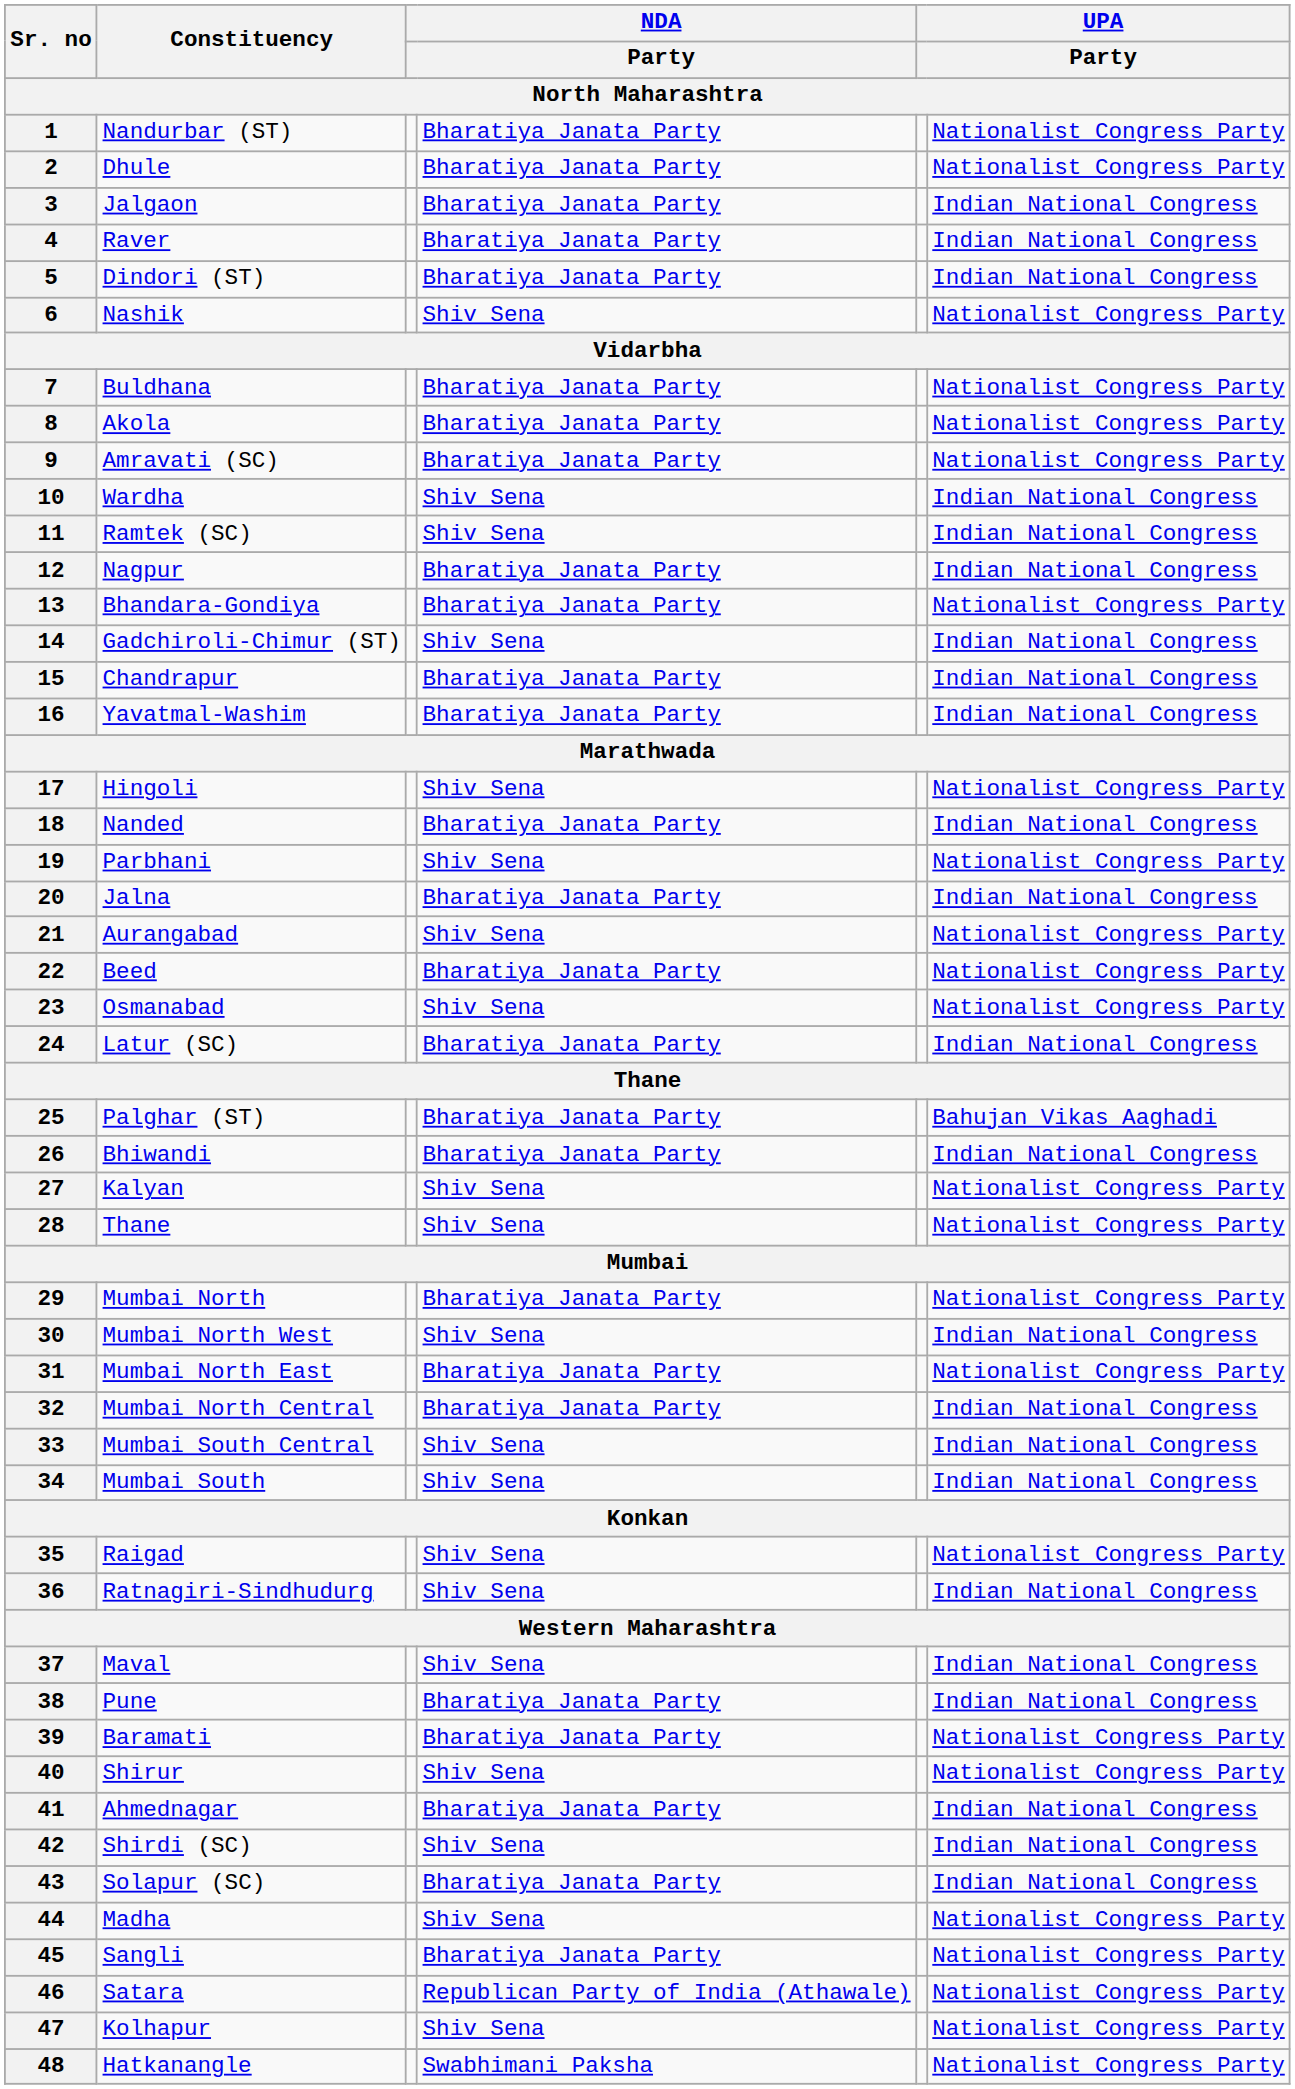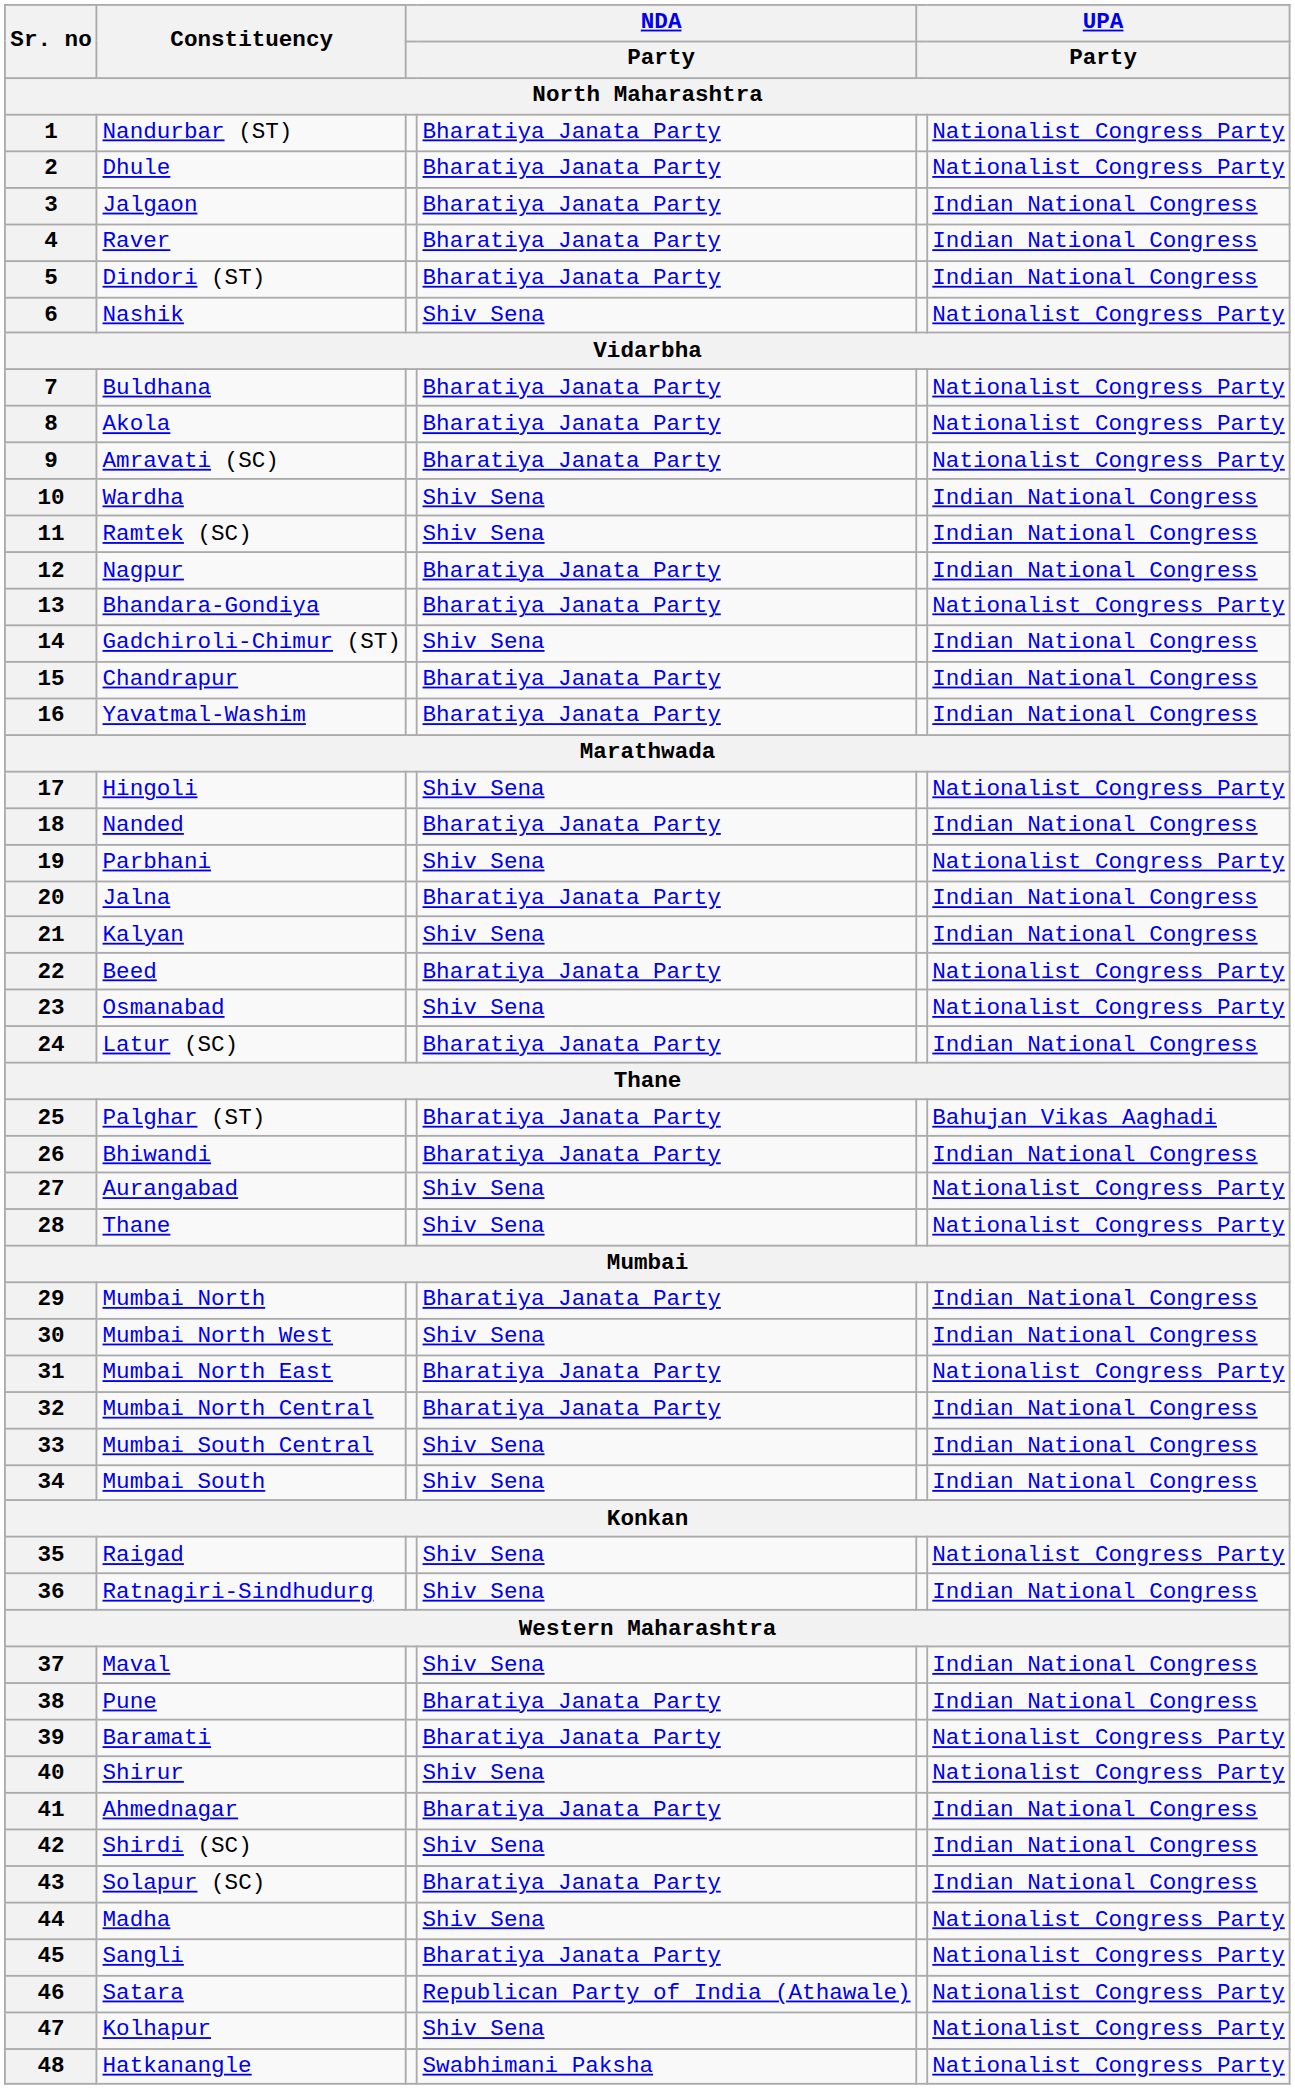(170, 936) Aurangabad -> (143, 936) Kalyan
(1109, 936) Nationalist Congress Party -> (1095, 936) Indian National Congress
(143, 1191) Kalyan -> (170, 1191) Aurangabad
(1109, 1300) Nationalist Congress Party -> (1095, 1300) Indian National Congress
